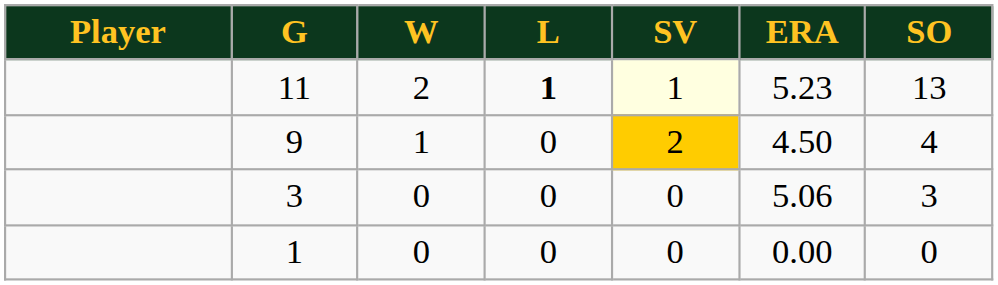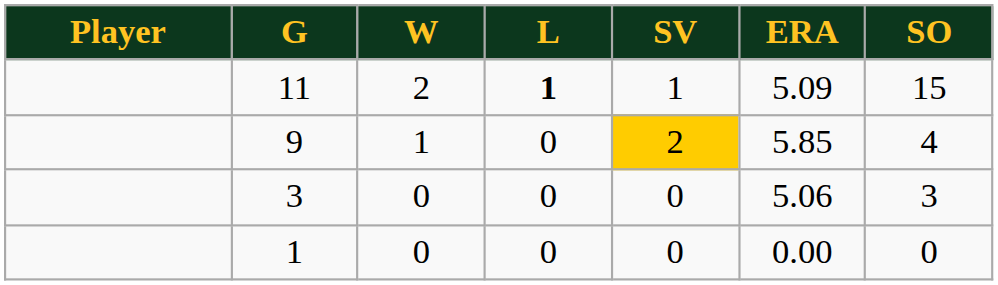(675, 86) lightyellow background -> (675, 86) no background
(802, 86) 5.23 -> (802, 86) 5.09
(929, 86) 13 -> (929, 86) 15
(802, 141) 4.50 -> (802, 141) 5.85
